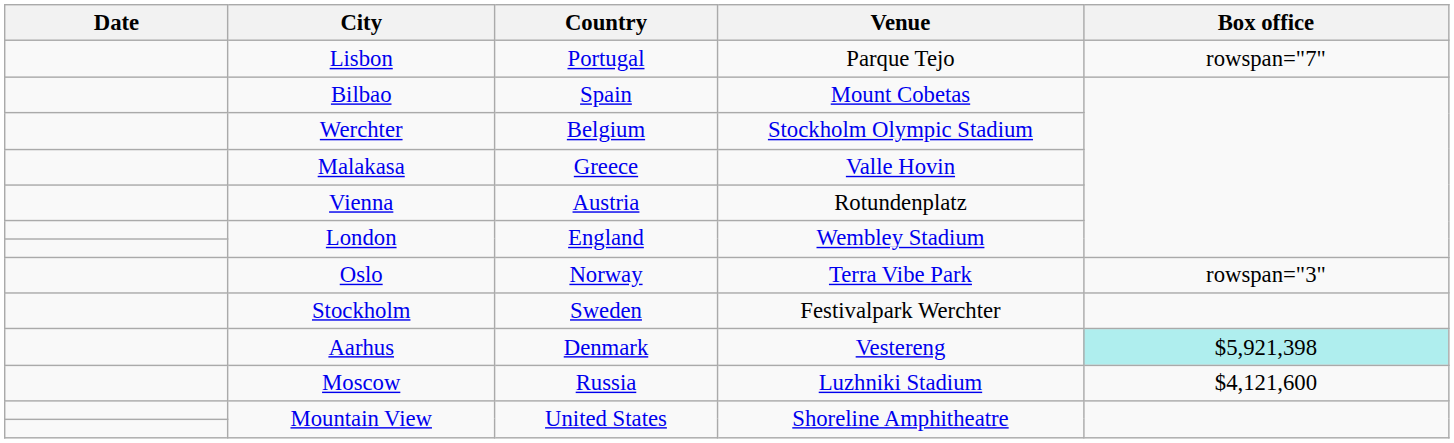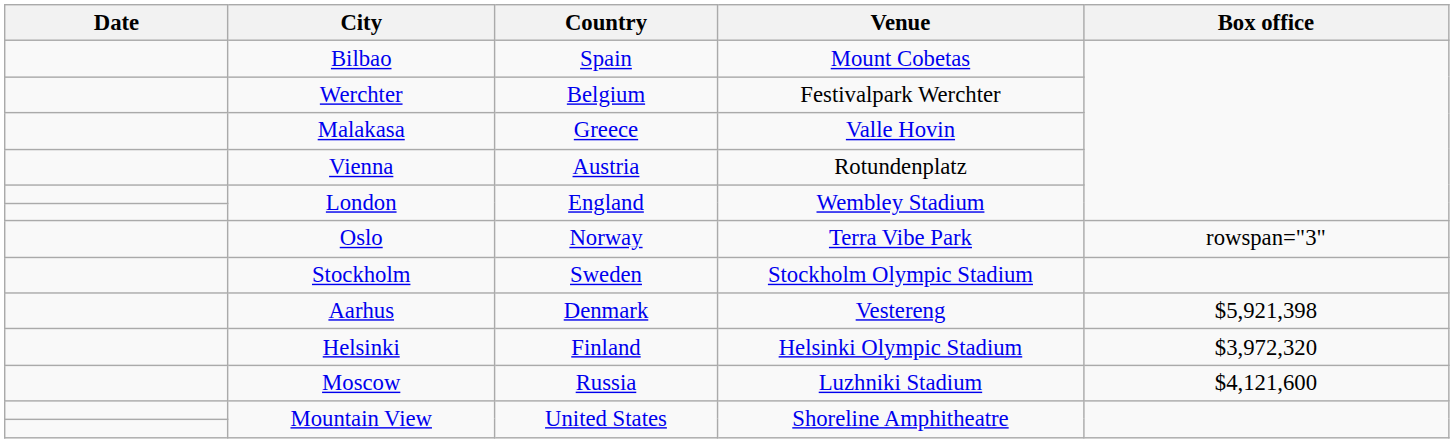- row: (361, 58)
(900, 130) Stockholm Olympic Stadium -> (900, 94) Festivalpark Werchter
(900, 310) Festivalpark Werchter -> (900, 274) Stockholm Olympic Stadium
(1266, 346) paleturquoise background -> (1266, 310) no background
+ row: (361, 346)
